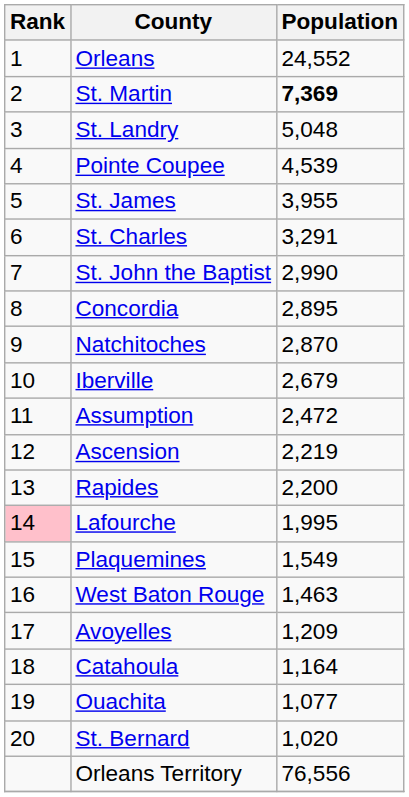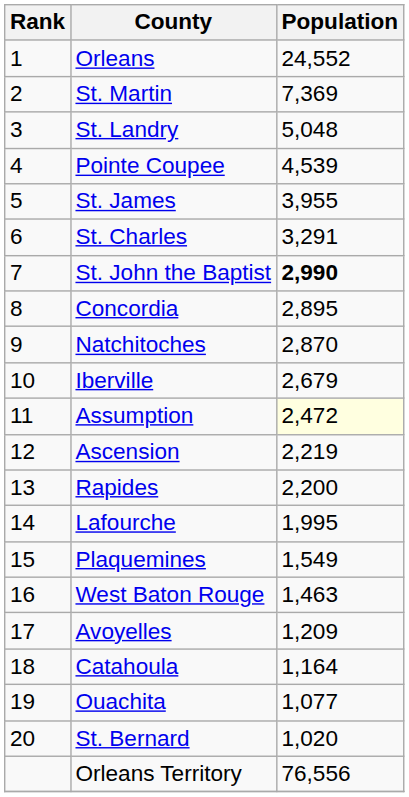(310, 93) bold -> (310, 93) normal
(310, 272) normal -> (310, 272) bold
(310, 415) no background -> (310, 415) lightyellow background
(22, 523) pink background -> (22, 523) no background
